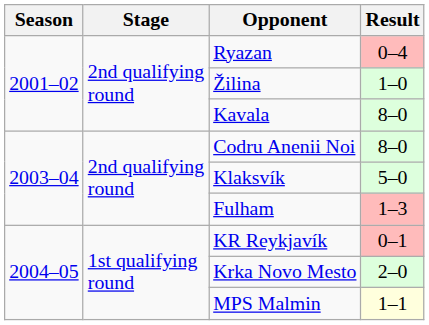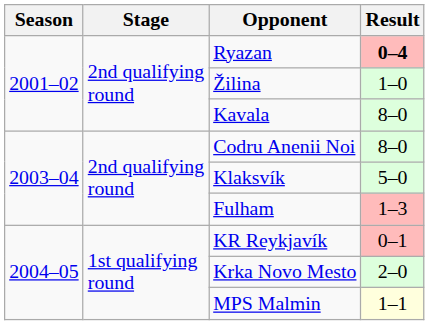(393, 51) normal -> (393, 51) bold
